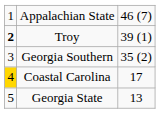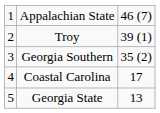(11, 36) bold -> (11, 36) normal
(11, 77) gold background -> (11, 77) no background
